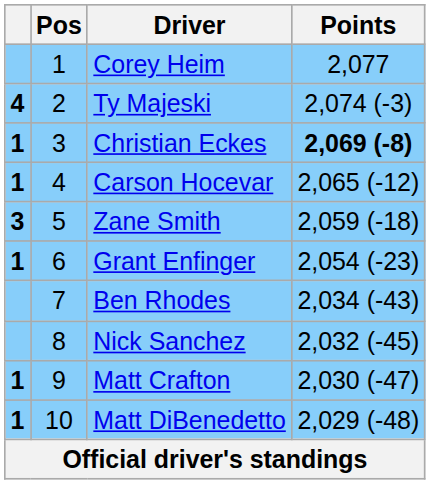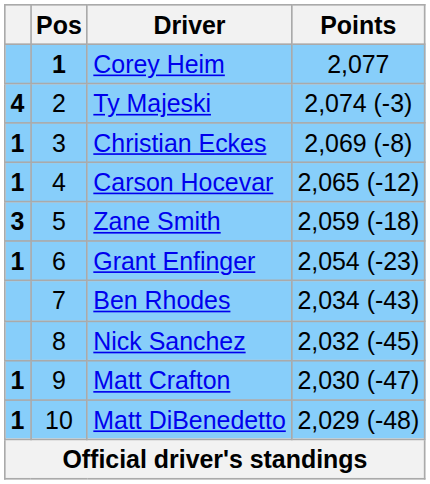(59, 64) normal -> (59, 64) bold
(358, 143) bold -> (358, 143) normal
